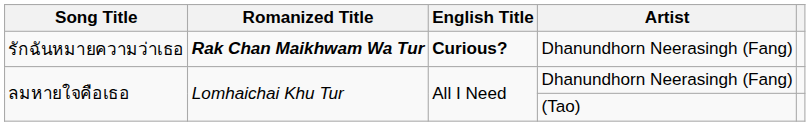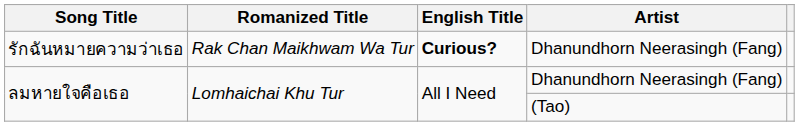(308, 48) bold -> (303, 48) normal
